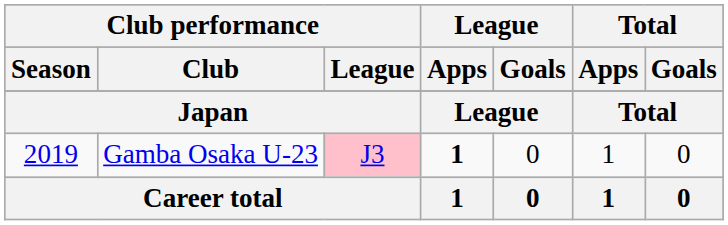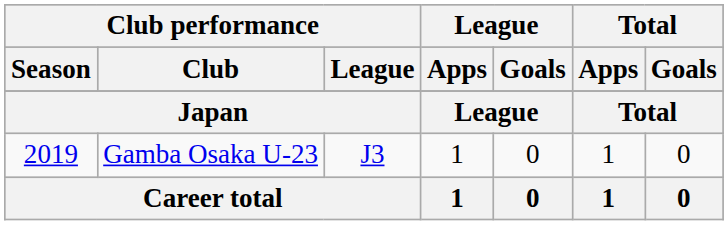(372, 154) pink background -> (372, 154) no background
(457, 154) bold -> (457, 154) normal
